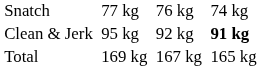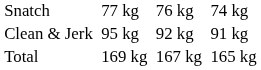(230, 33) bold -> (229, 33) normal
